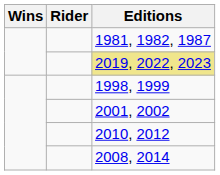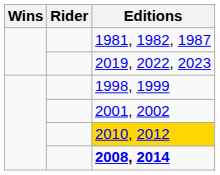(153, 63) khaki background -> (153, 63) no background
(132, 134) no background -> (132, 134) gold background
(132, 157) normal -> (132, 157) bold
